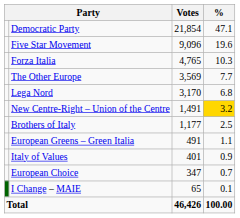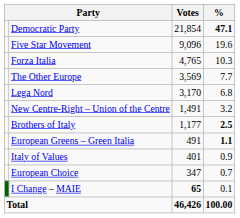(224, 28) normal -> (224, 28) bold
(226, 108) gold background -> (226, 108) no background
(226, 124) normal -> (226, 124) bold
(226, 141) normal -> (226, 141) bold
(196, 189) normal -> (196, 189) bold
